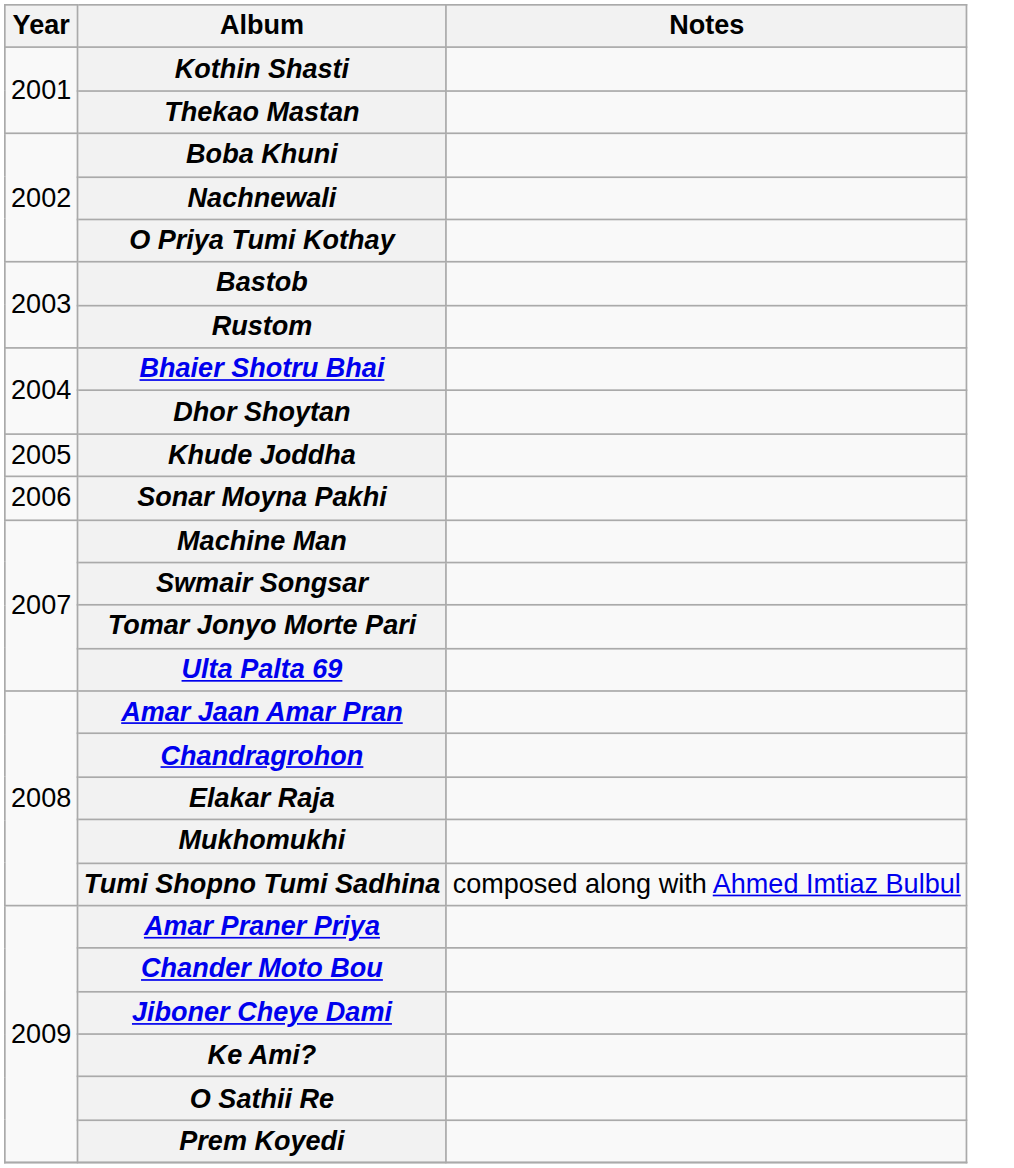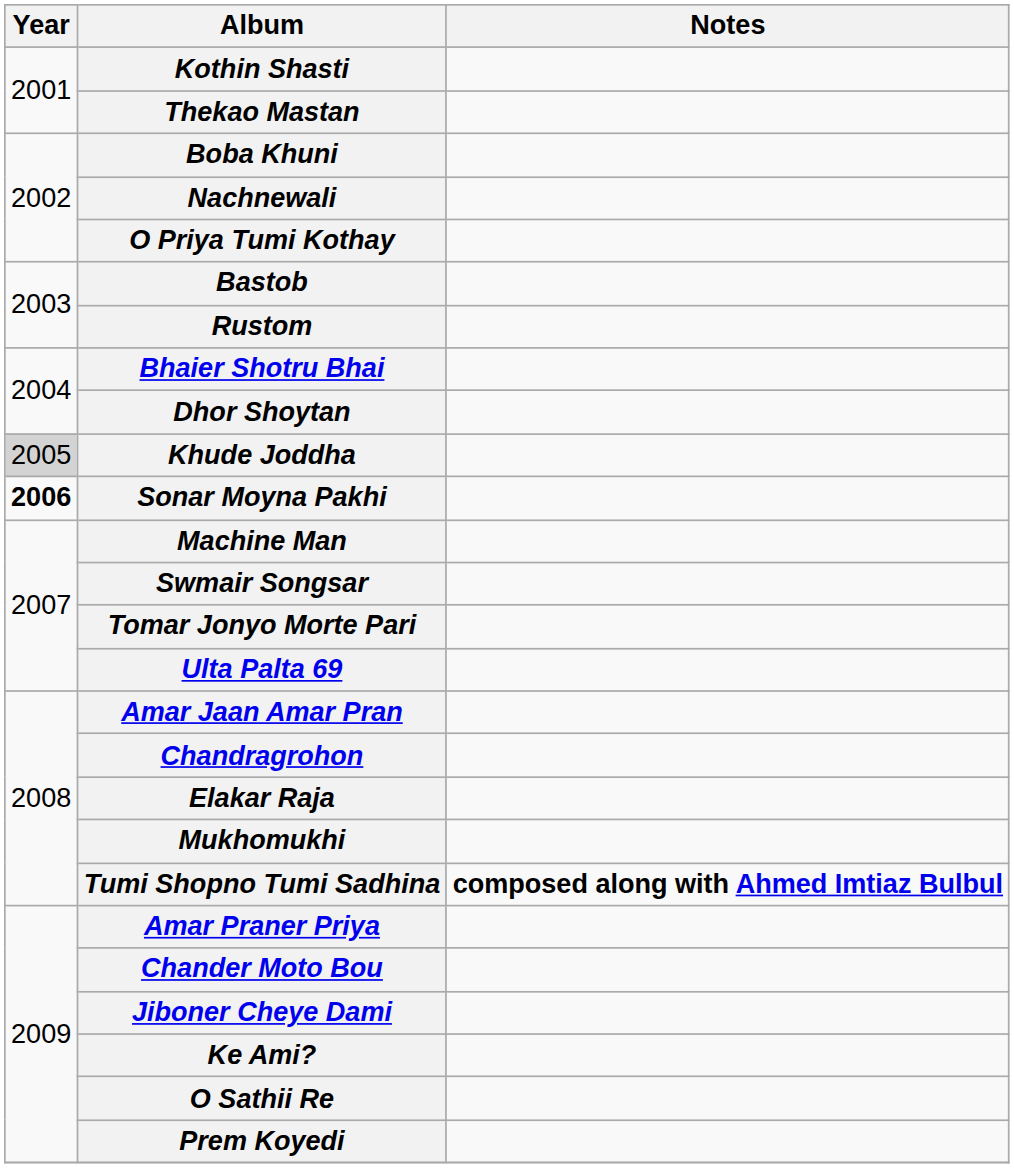(41, 454) no background -> (41, 454) lightgrey background
(41, 497) normal -> (41, 497) bold
(707, 883) normal -> (728, 883) bold
